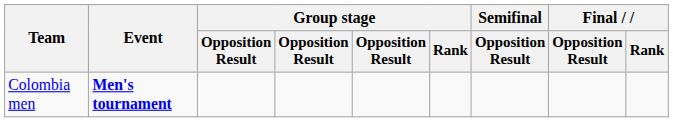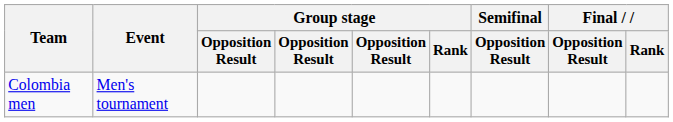(132, 94) bold -> (132, 94) normal
